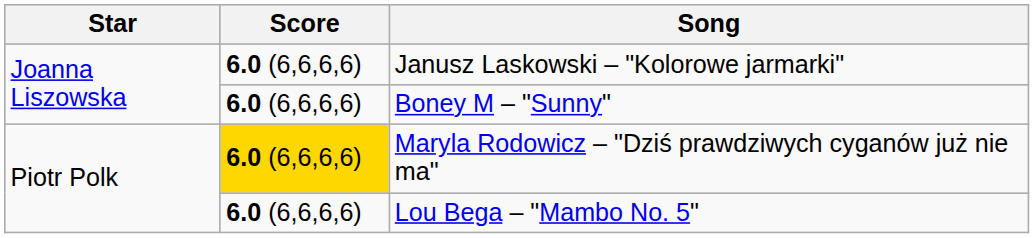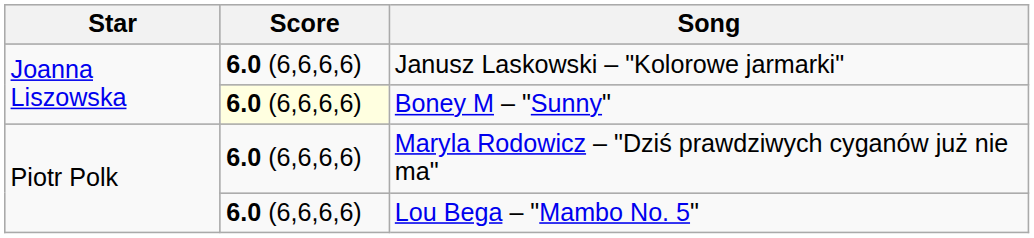(294, 104) no background -> (294, 104) lightyellow background
(294, 158) gold background -> (294, 158) no background
